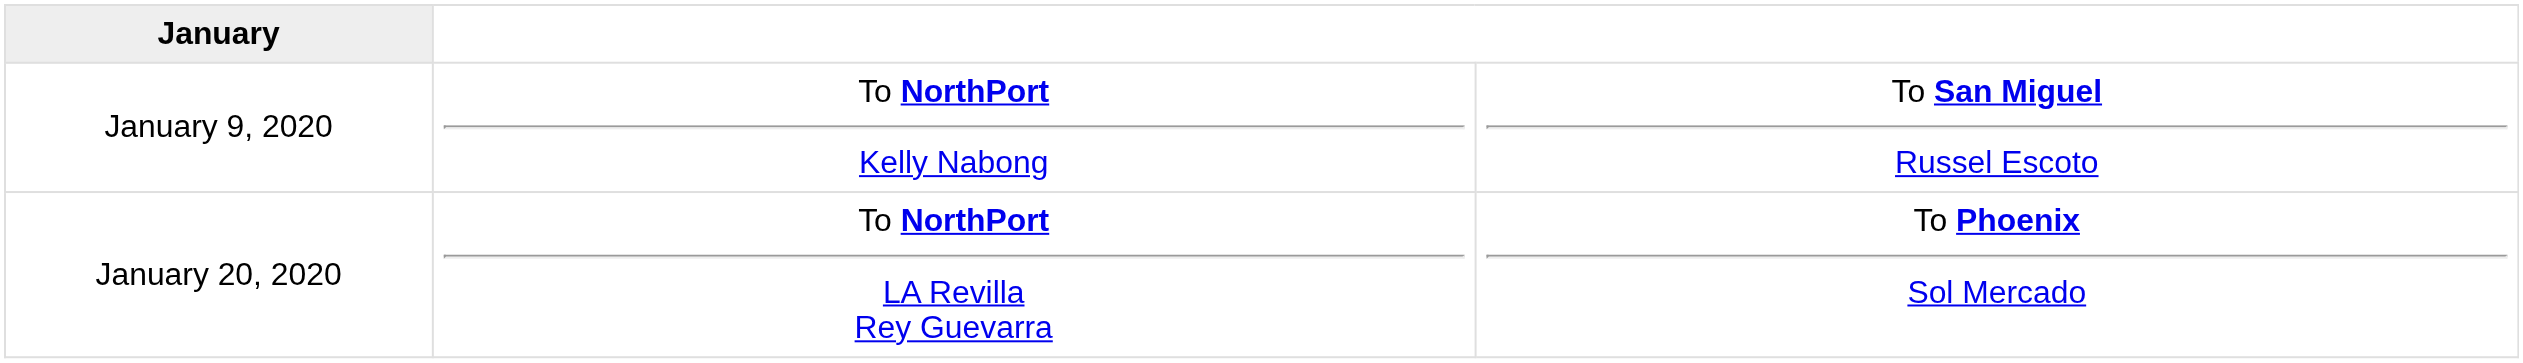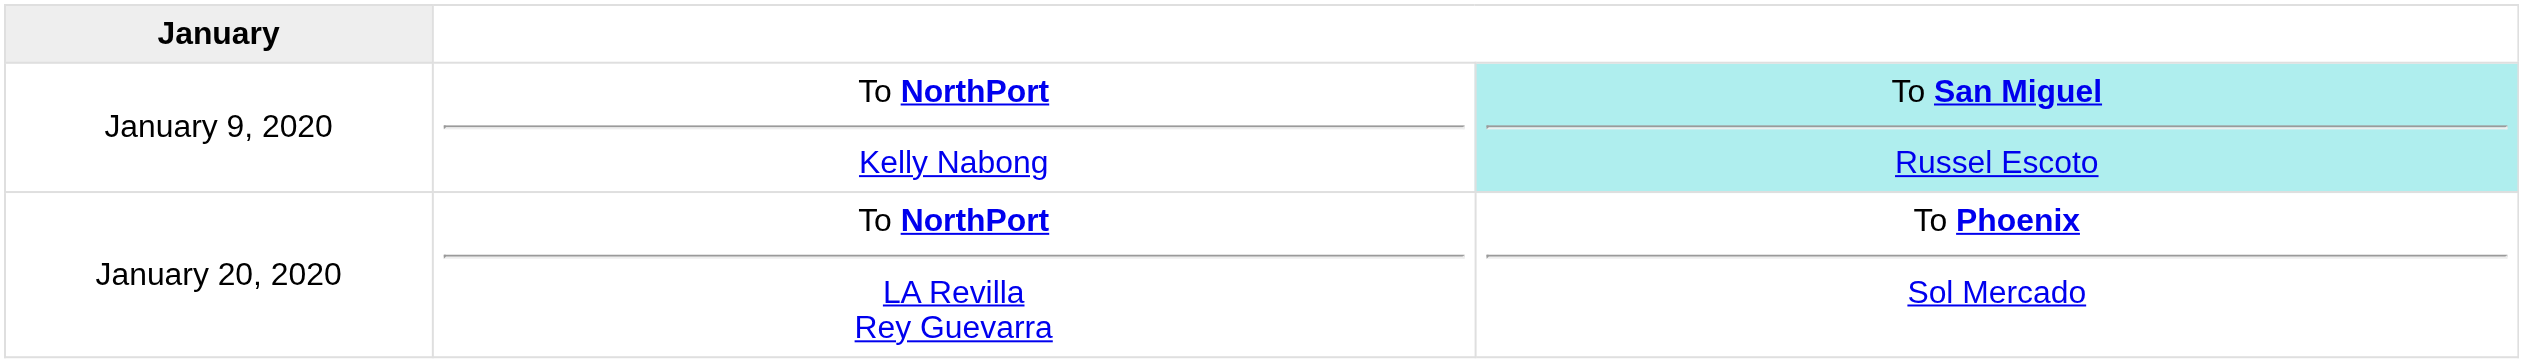(1997, 126) no background -> (1997, 126) paleturquoise background
